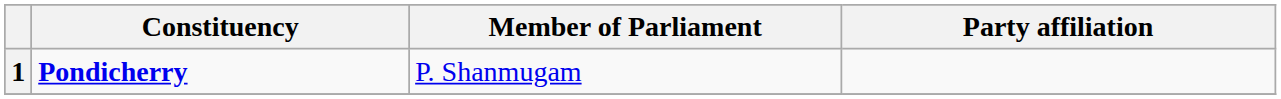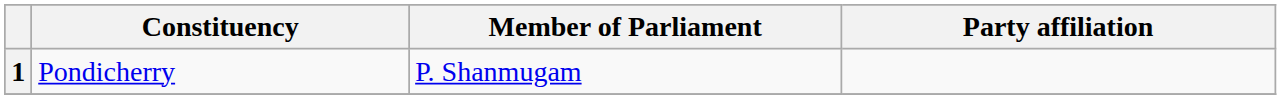(113, 71) bold -> (107, 71) normal
